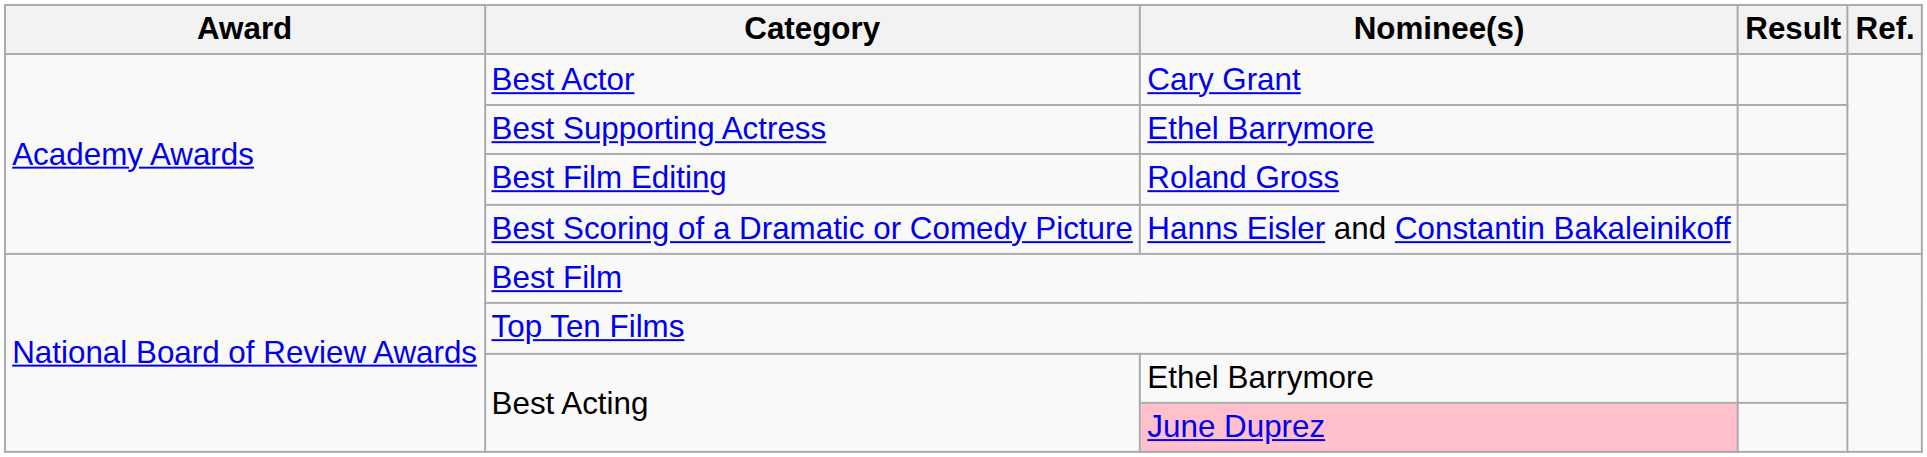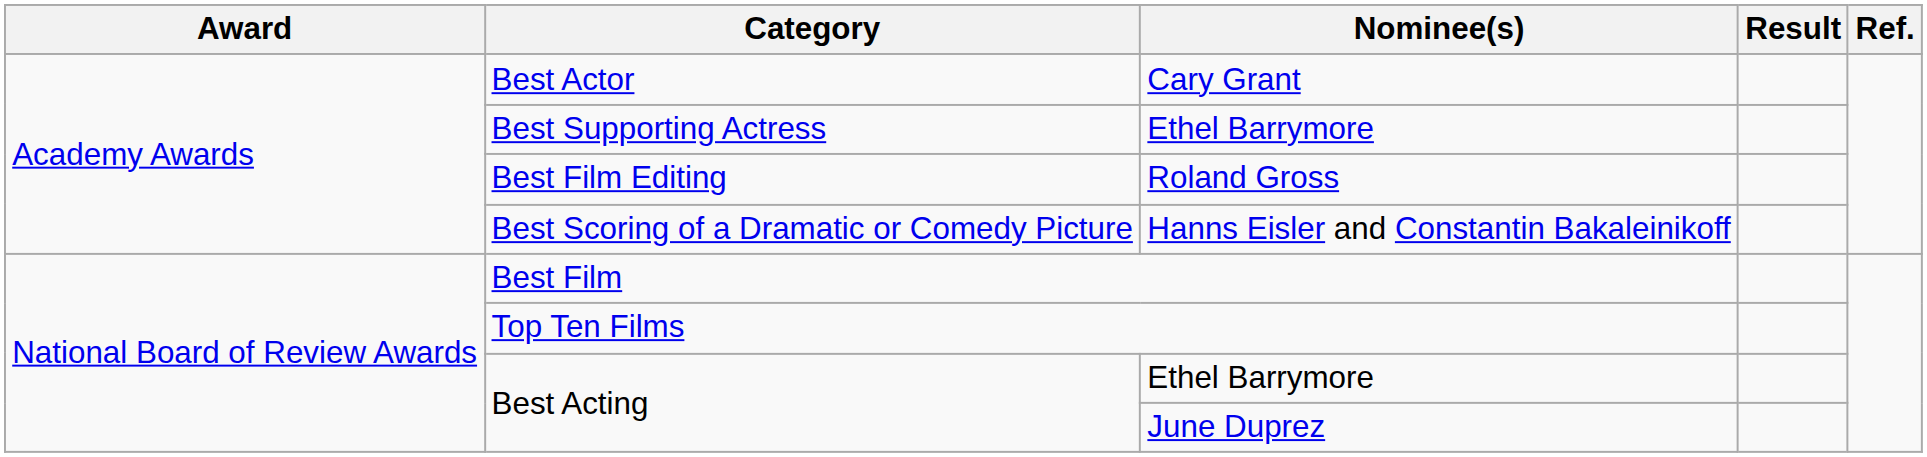(1236, 427) pink background -> (1236, 427) no background
